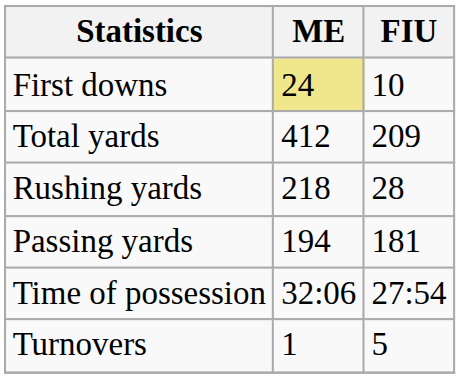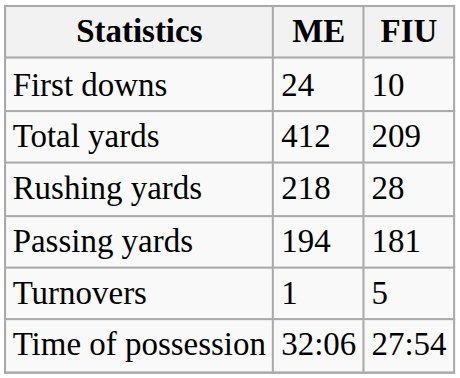(298, 83) khaki background -> (298, 83) no background
rows swapped: (80, 345) <-> (139, 292)
